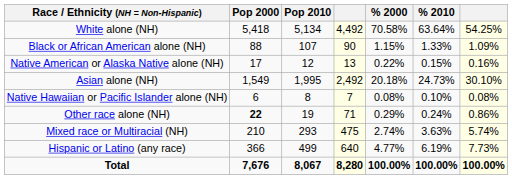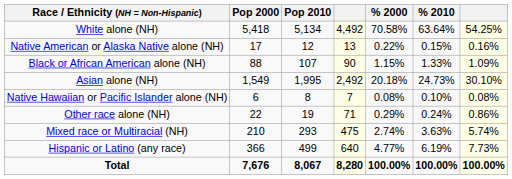rows swapped: (117, 47) <-> (117, 64)
(256, 115) bold -> (256, 115) normal
